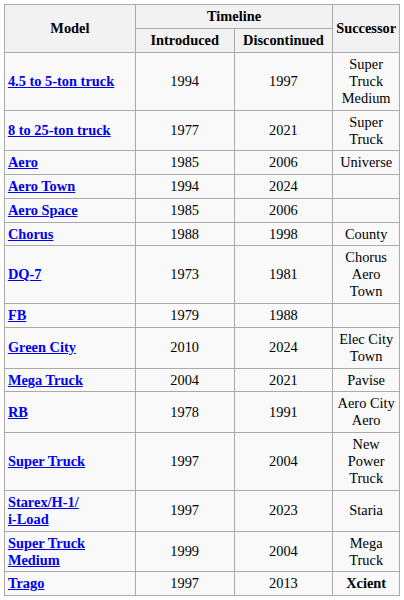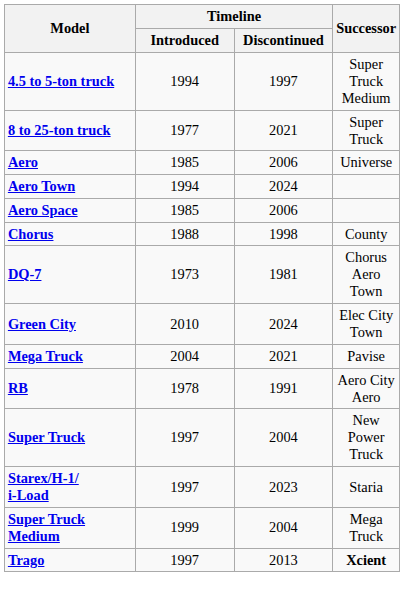- row: (17, 315)
